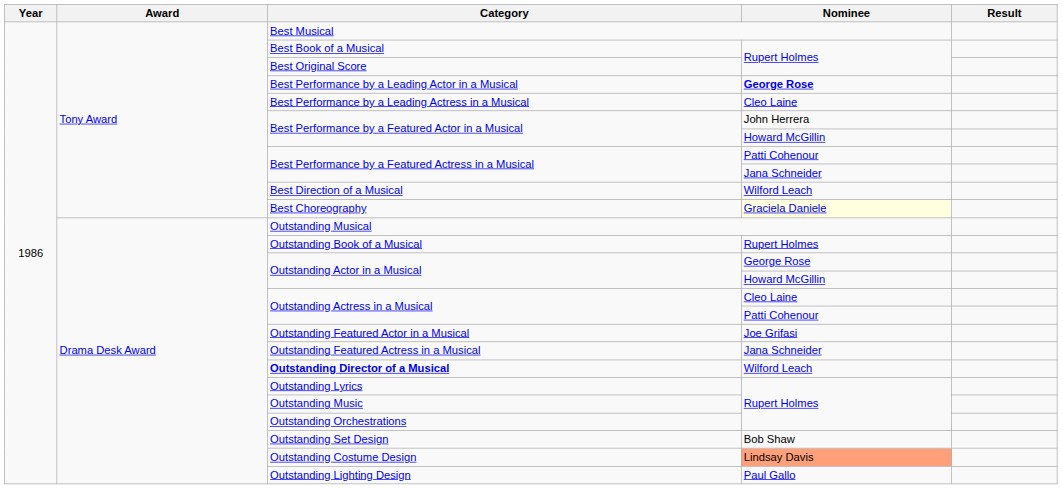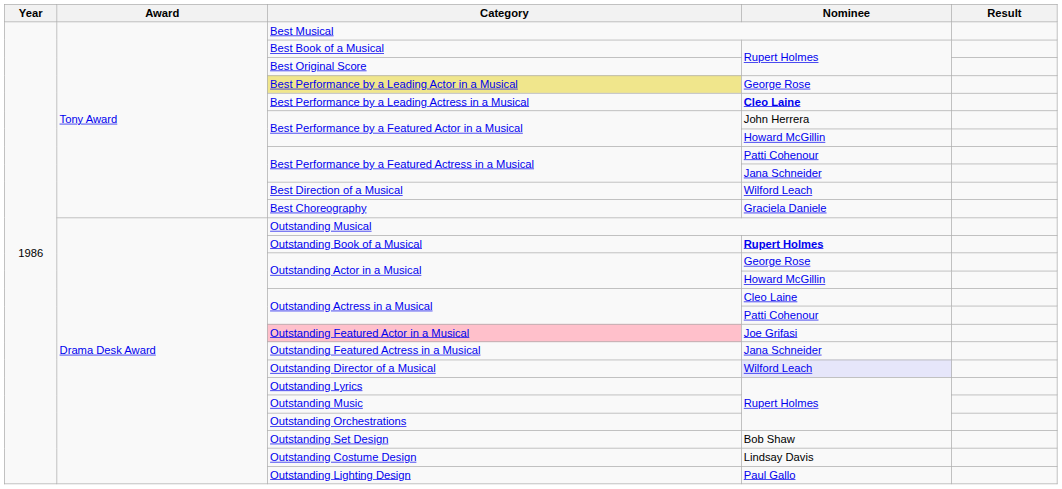(394, 84) no background -> (394, 84) khaki background
(779, 84) bold -> (777, 84) normal
(771, 102) normal -> (772, 102) bold
(785, 208) lightyellow background -> (785, 208) no background
(781, 244) normal -> (784, 244) bold
(370, 333) no background -> (370, 333) pink background
(360, 368) bold -> (353, 368) normal
(778, 368) no background -> (778, 368) lavender background
(779, 457) lightsalmon background -> (779, 457) no background
